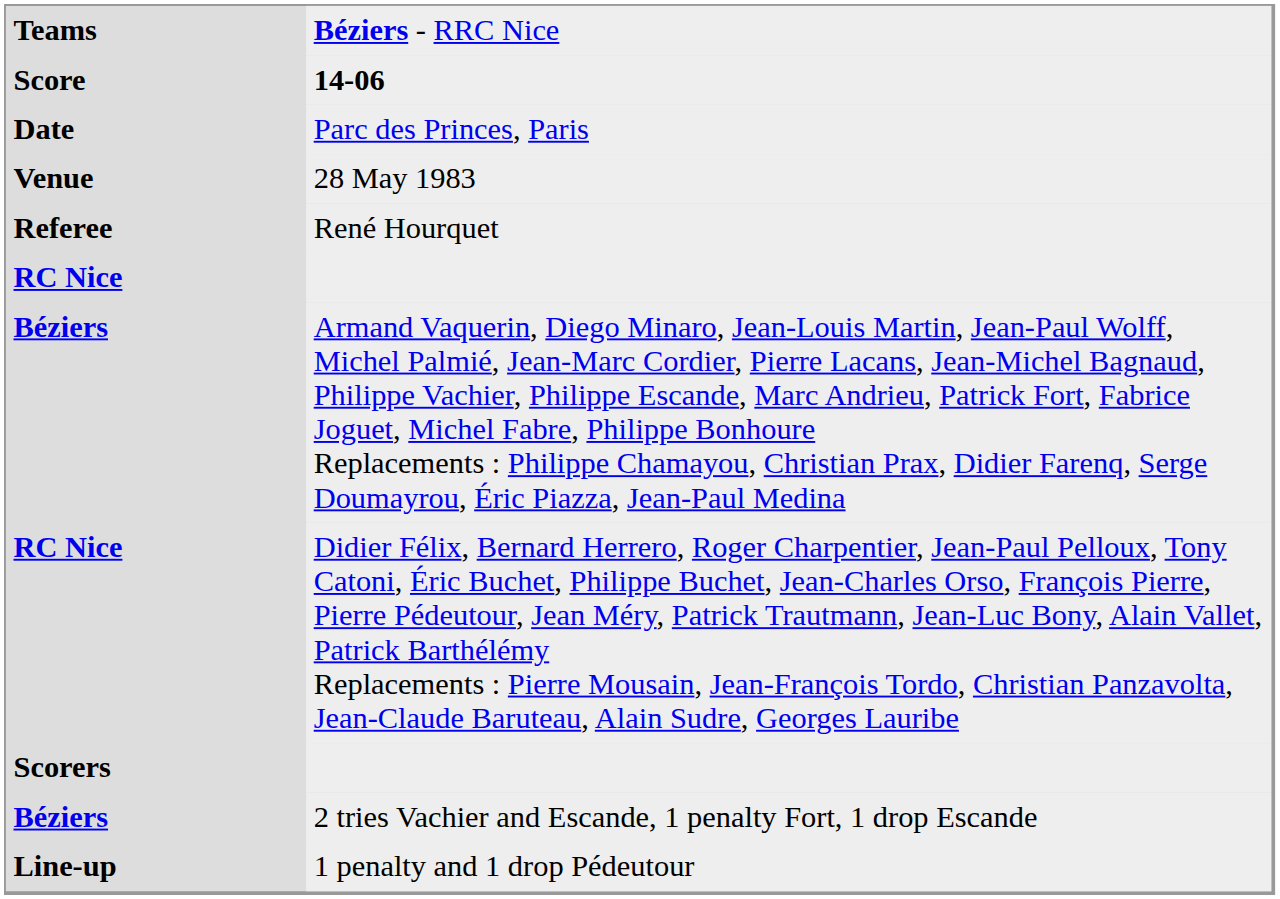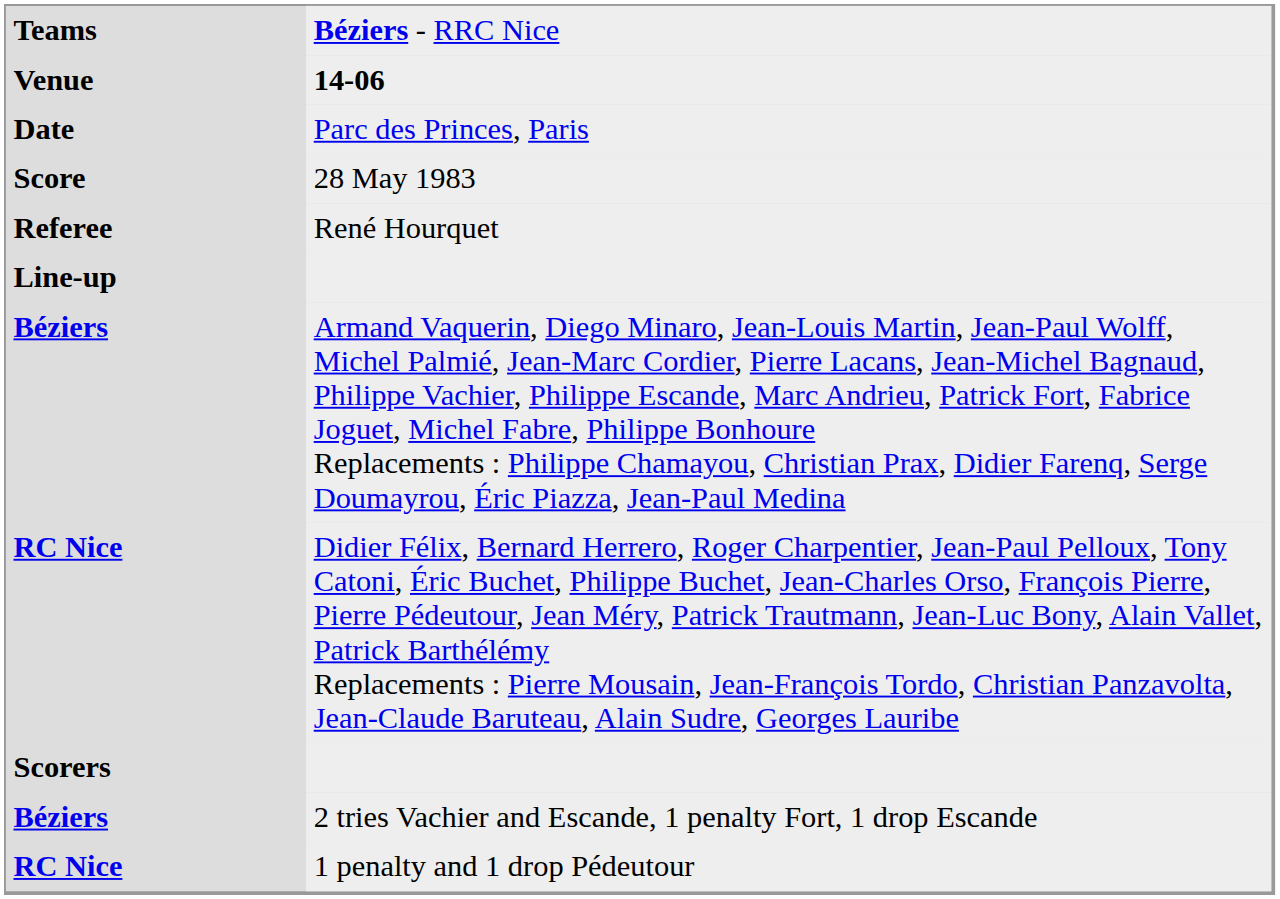(50, 79) Score -> (53, 79) Venue
(53, 178) Venue -> (50, 178) Score
(68, 277) RC Nice -> (65, 277) Line-up
(65, 866) Line-up -> (68, 866) RC Nice
